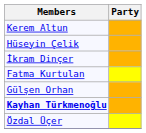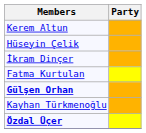(40, 89) normal -> (40, 89) bold
(57, 105) bold -> (57, 105) normal
(34, 121) normal -> (34, 121) bold
